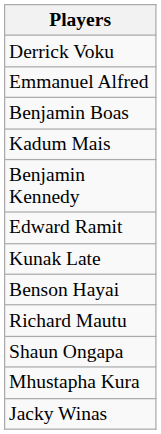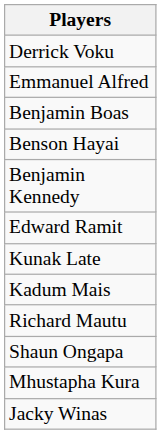(60, 143) Kadum Mais -> (64, 143) Benson Hayai
(64, 289) Benson Hayai -> (60, 289) Kadum Mais
